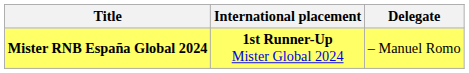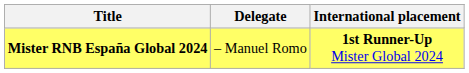columns swapped: (414, 16) <-> (288, 16)
